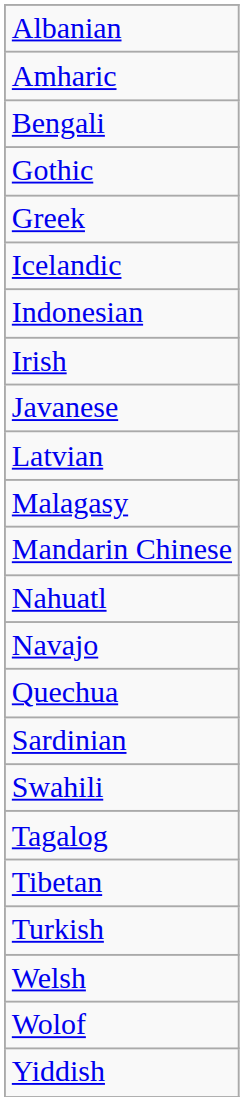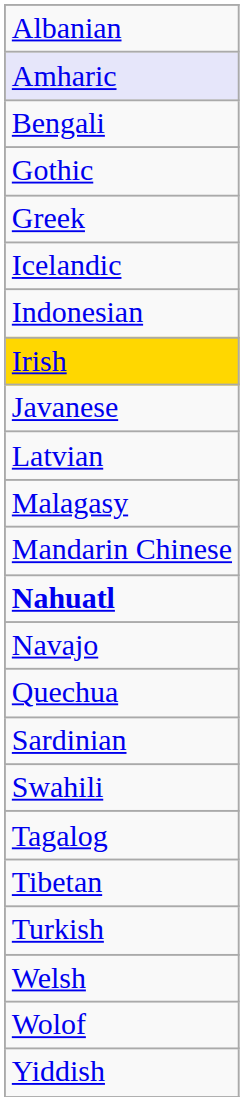(64, 75) no background -> (64, 75) lavender background
(39, 360) no background -> (39, 360) gold background
(59, 597) normal -> (63, 597) bold
